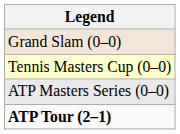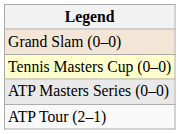(60, 116) bold -> (57, 116) normal
